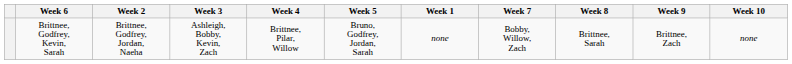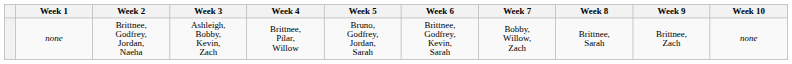columns swapped: (440, 11) <-> (54, 11)
